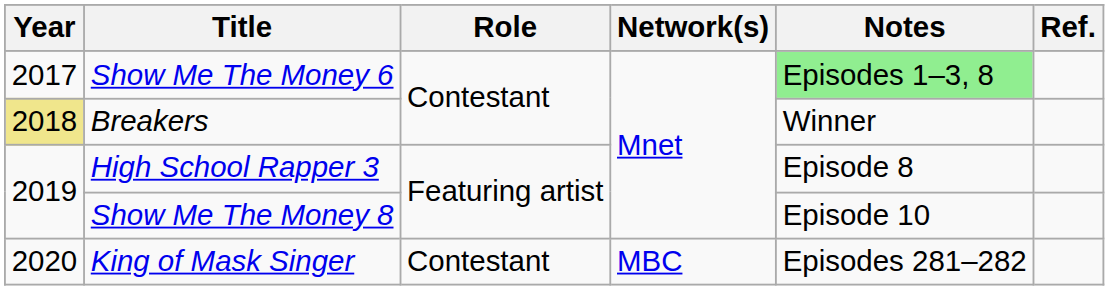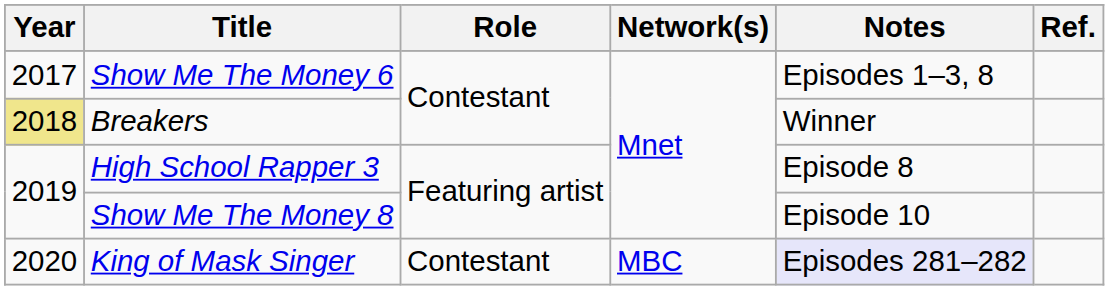(888, 74) lightgreen background -> (888, 74) no background
(905, 261) no background -> (905, 261) lavender background
